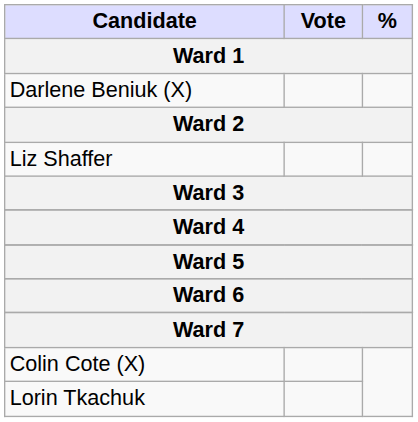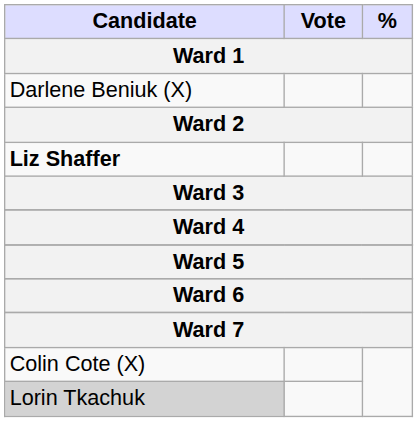(61, 158) normal -> (65, 158) bold
(77, 398) no background -> (77, 398) lightgrey background
